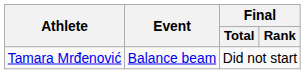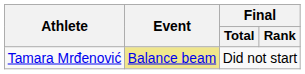(172, 58) no background -> (172, 58) khaki background
